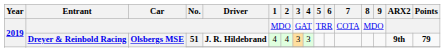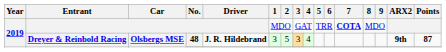(348, 26) normal -> (349, 26) bold
(194, 40) 51 -> (194, 40) 48
(275, 40) 4 -> (275, 40) 3
(287, 40) 4 -> (287, 40) 5
(308, 40) 3 -> (308, 40) 4
(426, 40) 79 -> (428, 40) 87
